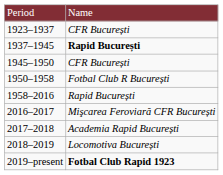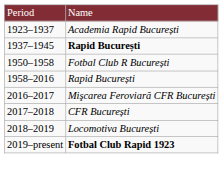(99, 29) CFR București -> (123, 29) Academia Rapid București
- row: (30, 62)
(123, 128) Academia Rapid București -> (99, 112) CFR București
